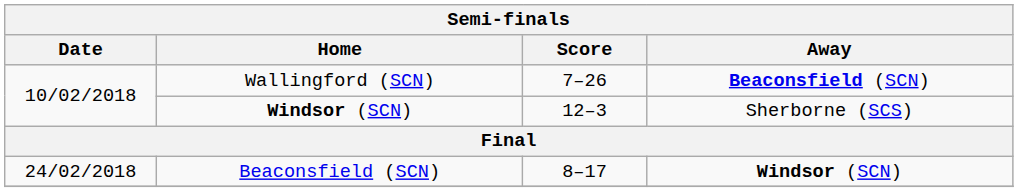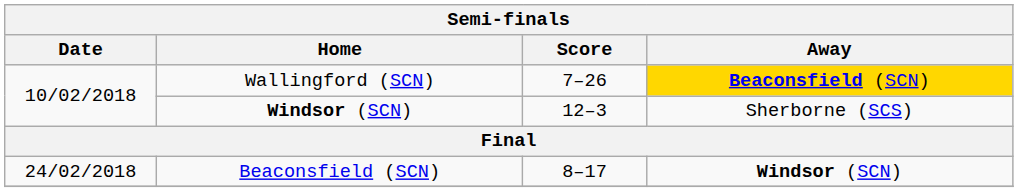(829, 80) no background -> (829, 80) gold background
